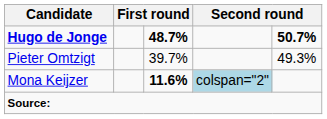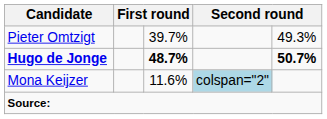rows swapped: (57, 37) <-> (51, 59)
(168, 80) bold -> (168, 80) normal
